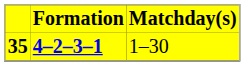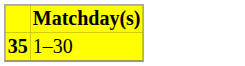- column: (78, 18)
